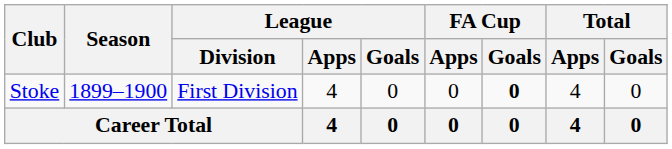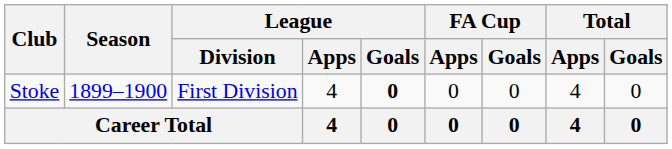(393, 90) normal -> (393, 90) bold
(514, 90) bold -> (514, 90) normal
